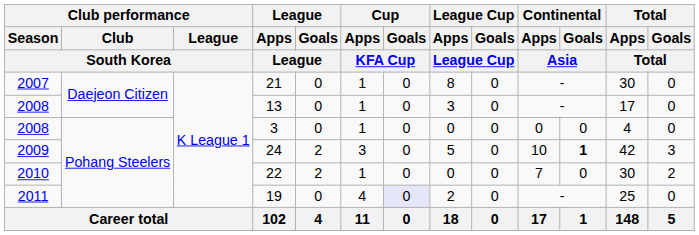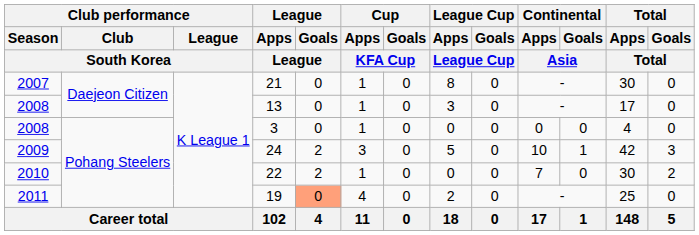(583, 151) bold -> (583, 151) normal
(318, 196) no background -> (318, 196) lightsalmon background
(406, 196) lavender background -> (406, 196) no background
